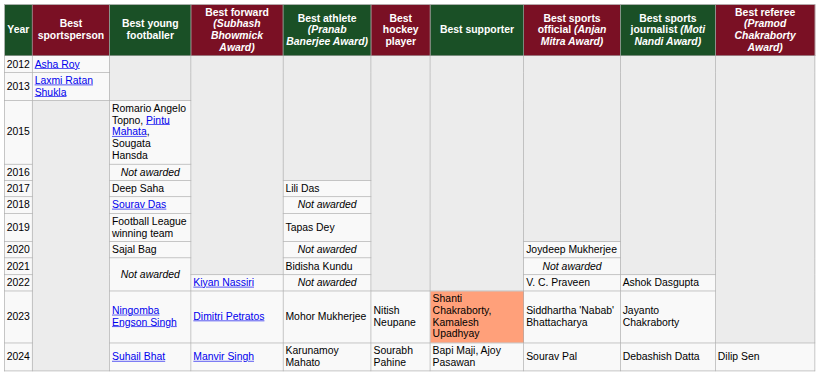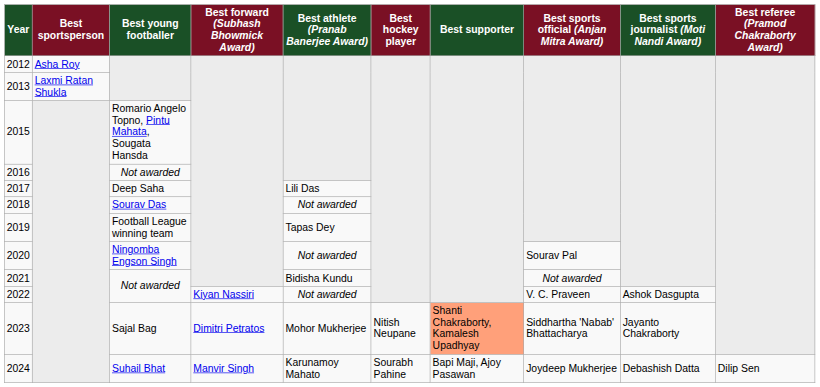(134, 249) Sajal Bag -> (144, 255) Ningomba Engson Singh
(572, 249) Joydeep Mukherjee -> (552, 255) Sourav Pal
(144, 317) Ningomba Engson Singh -> (134, 328) Sajal Bag
(552, 356) Sourav Pal -> (572, 368) Joydeep Mukherjee
